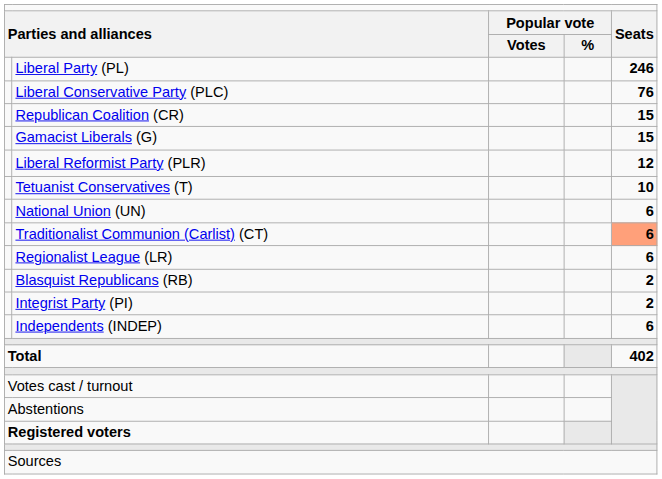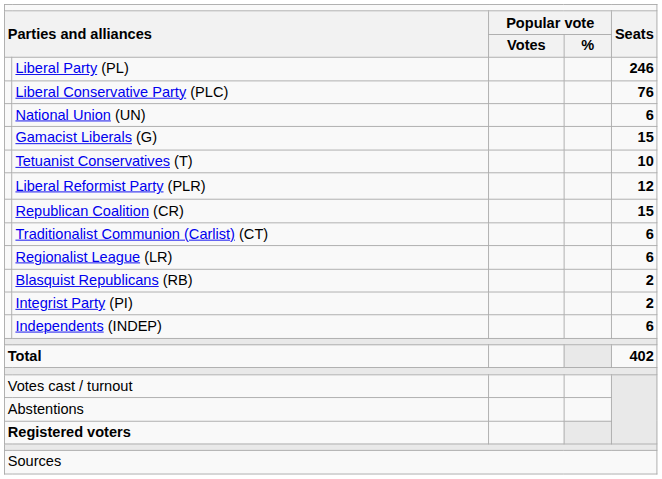rows swapped: (8, 115) <-> (8, 211)
rows swapped: (8, 163) <-> (8, 188)
(650, 234) lightsalmon background -> (650, 234) no background
